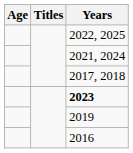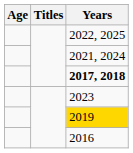(97, 76) normal -> (97, 76) bold
(82, 97) bold -> (82, 97) normal
(82, 117) no background -> (82, 117) gold background
